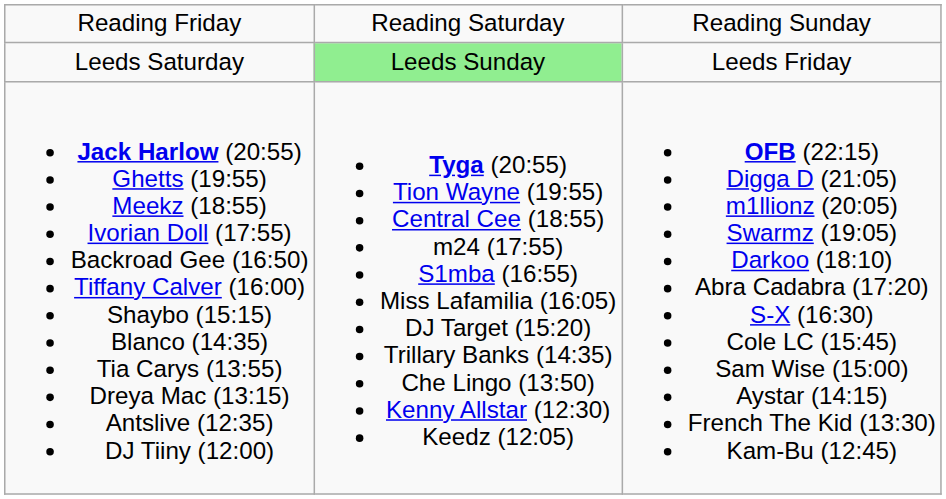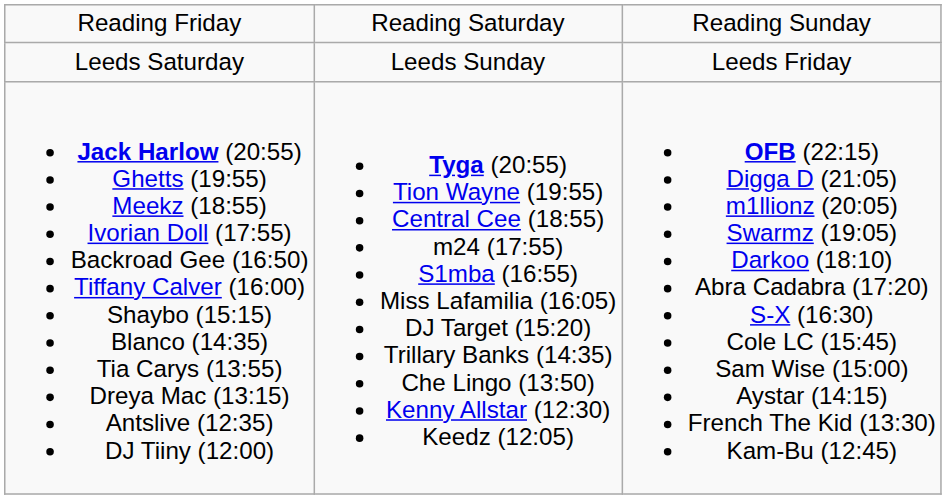(468, 61) lightgreen background -> (468, 61) no background
